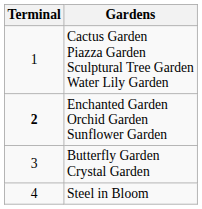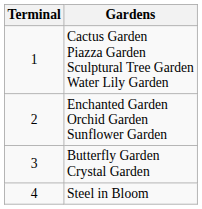(34, 119) bold -> (34, 119) normal
